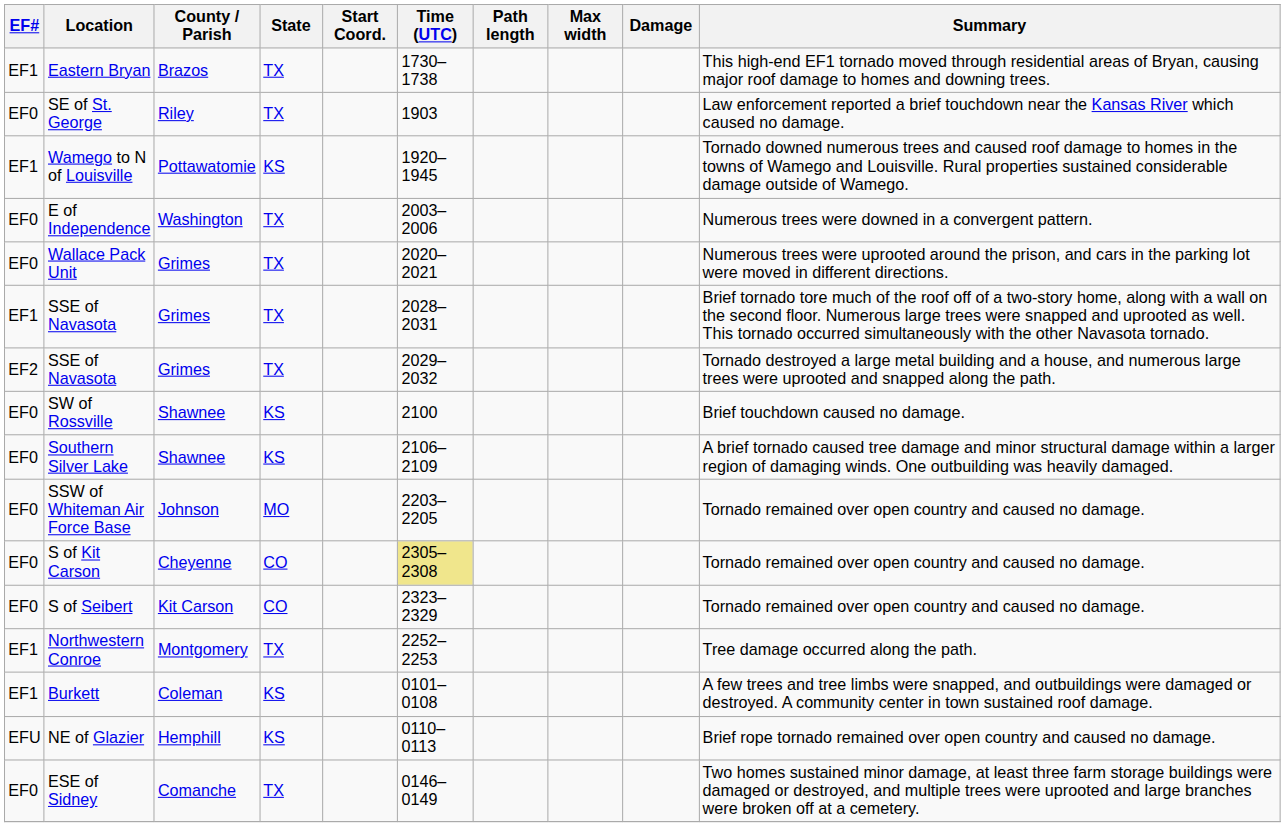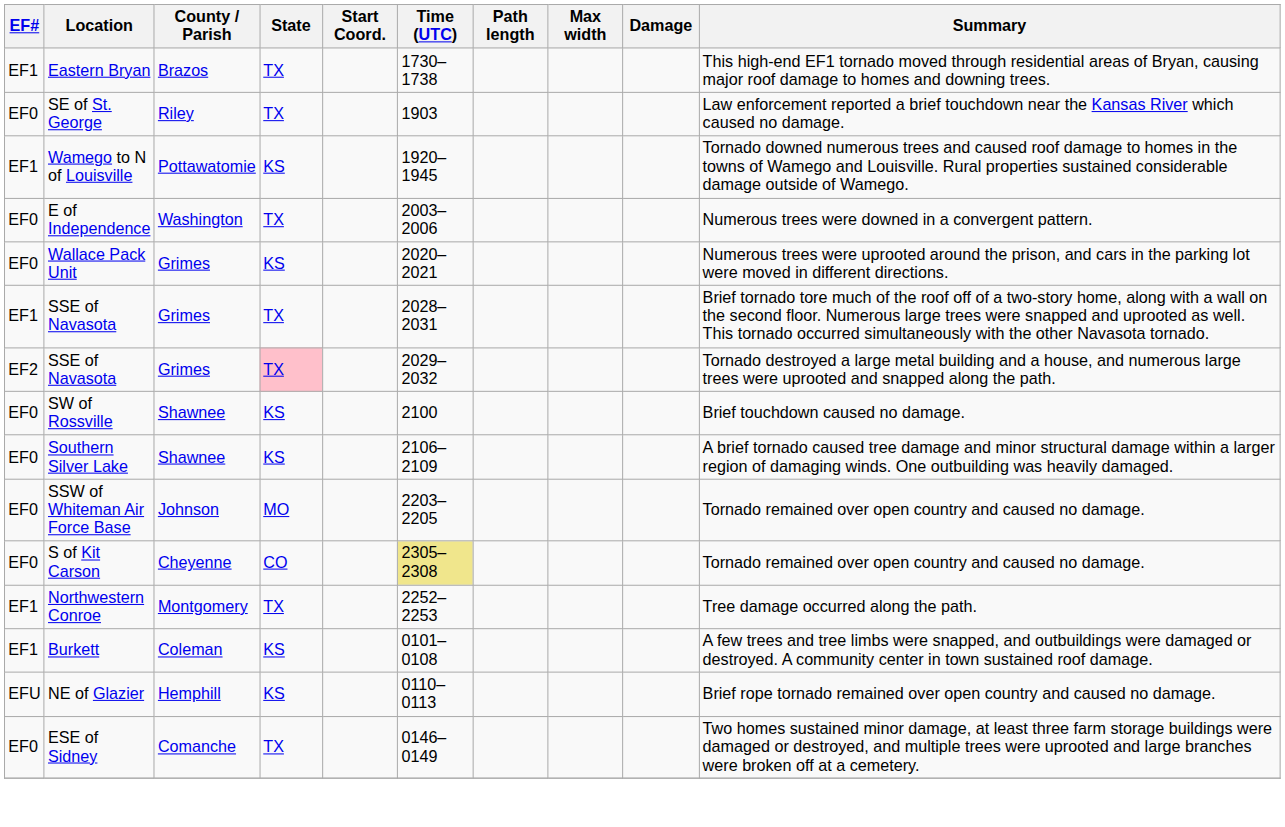(274, 263) TX -> (274, 263) KS
(274, 369) no background -> (274, 369) pink background
- row: (23, 606)
